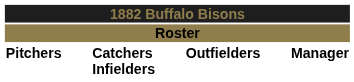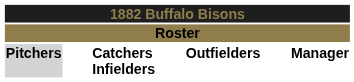(34, 53) no background -> (34, 53) lightgrey background
